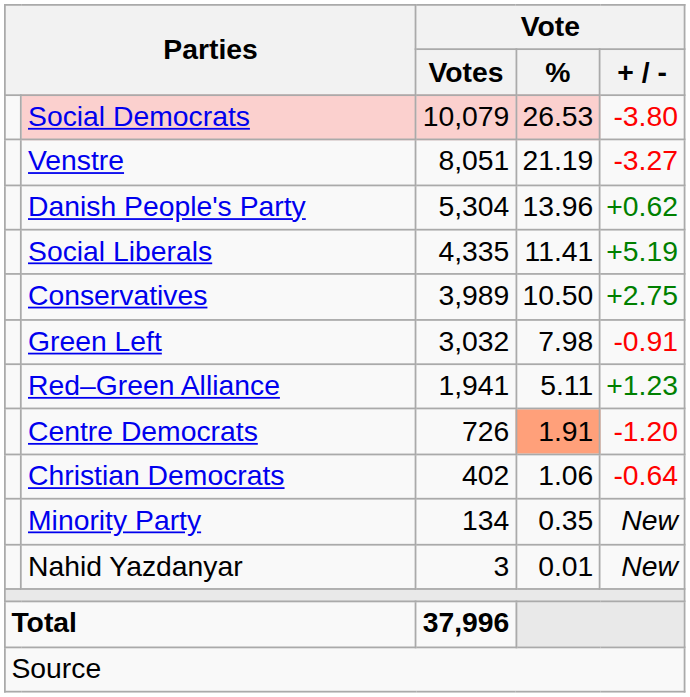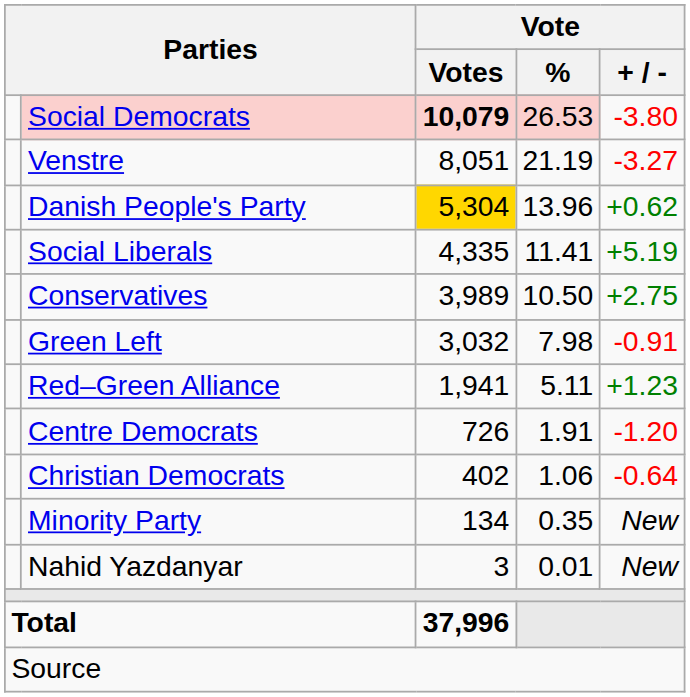(466, 116) normal -> (466, 116) bold
(474, 206) no background -> (474, 206) gold background
(566, 431) lightsalmon background -> (566, 431) no background
